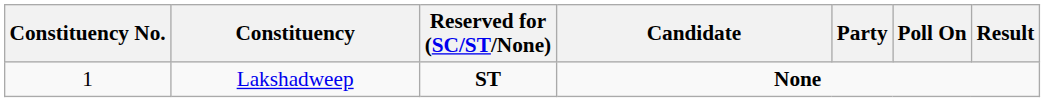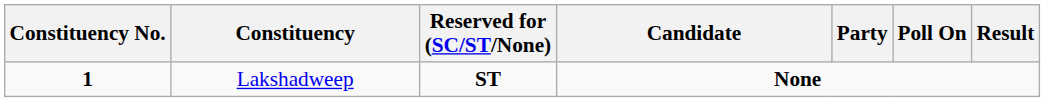(88, 79) normal -> (88, 79) bold
